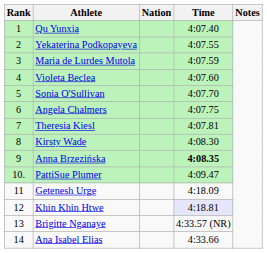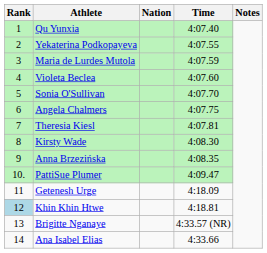(203, 158) bold -> (203, 158) normal
(19, 207) no background -> (19, 207) lightblue background
(203, 207) lavender background -> (203, 207) no background
